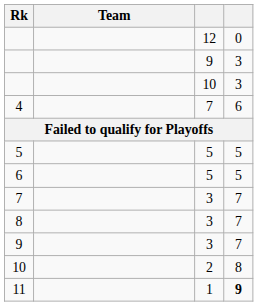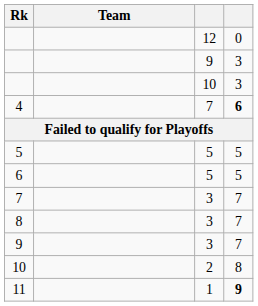(239, 107) normal -> (239, 107) bold
